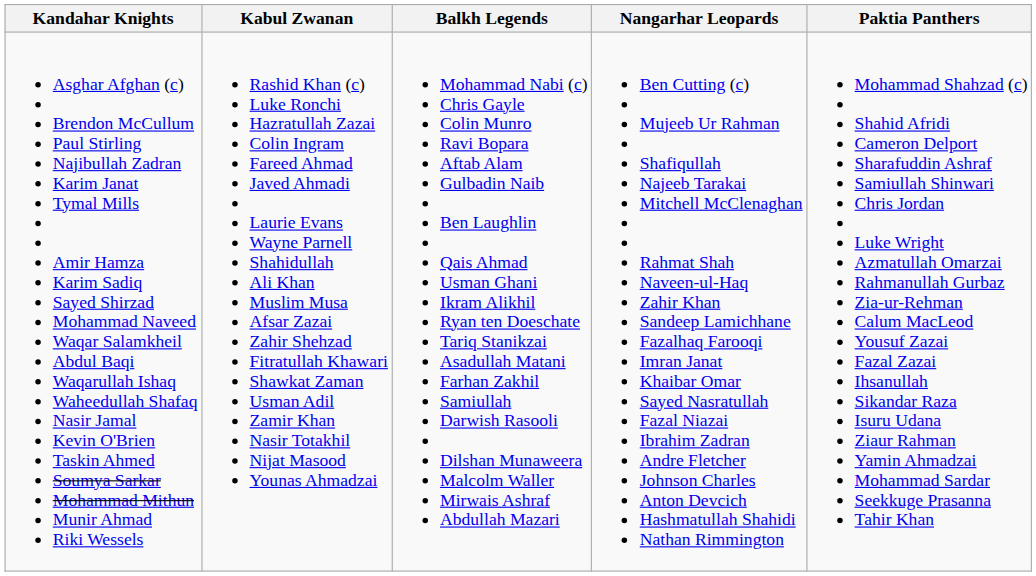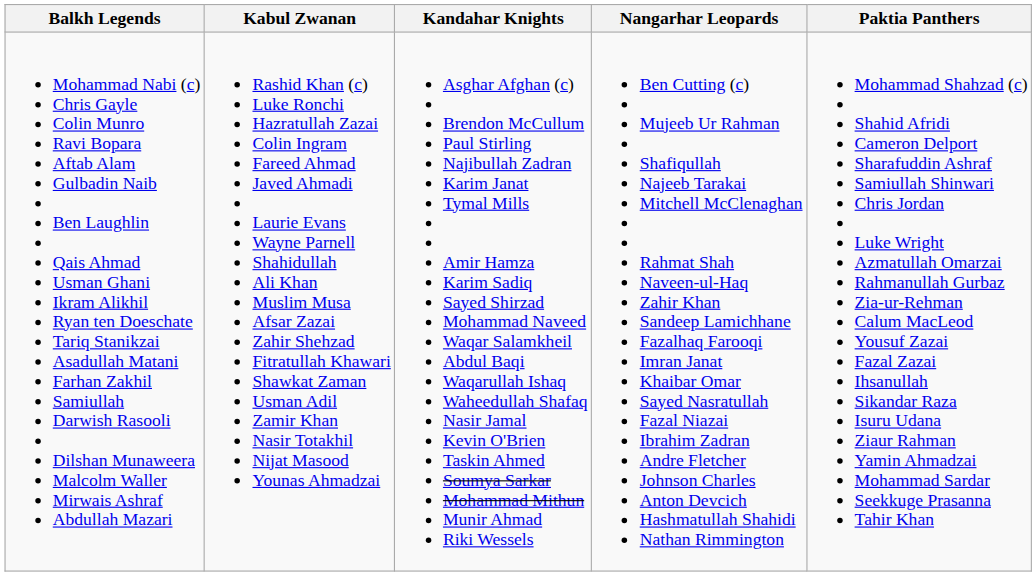columns swapped: (492, 18) <-> (103, 18)
